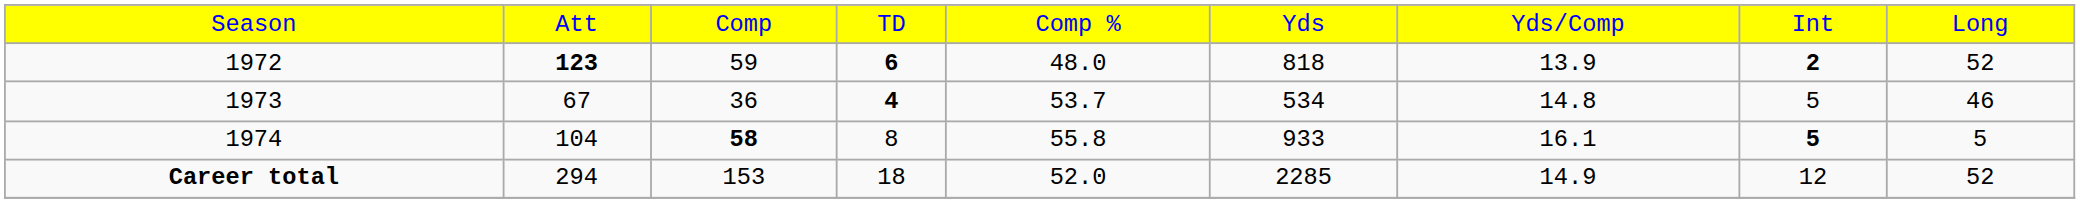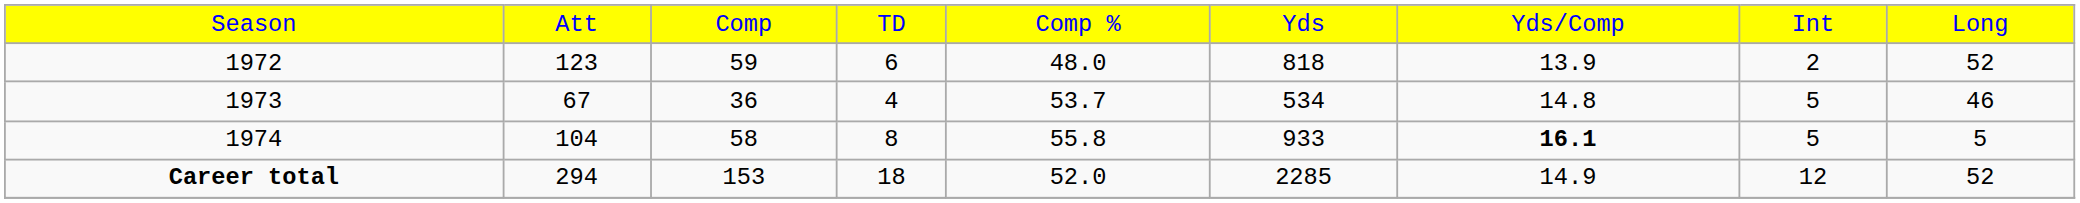(577, 63) bold -> (577, 63) normal
(891, 63) bold -> (891, 63) normal
(1813, 63) bold -> (1813, 63) normal
(891, 101) bold -> (891, 101) normal
(744, 140) bold -> (744, 140) normal
(1568, 140) normal -> (1568, 140) bold
(1813, 140) bold -> (1813, 140) normal
